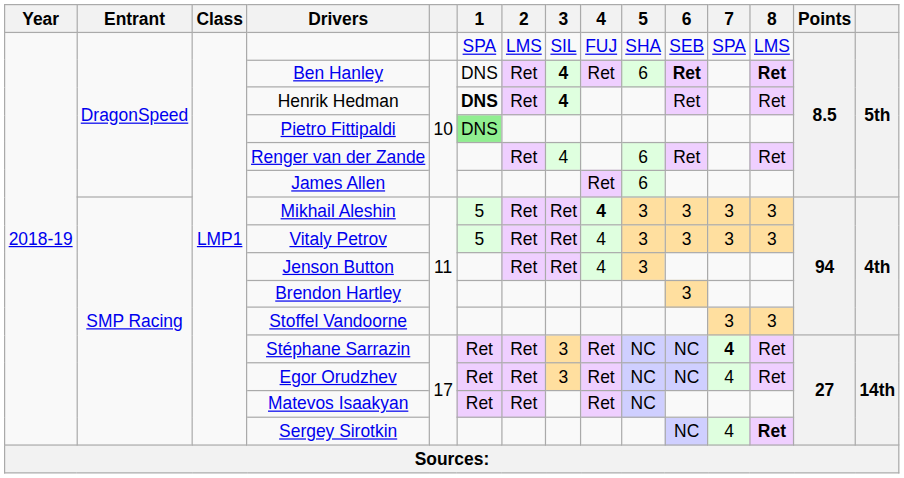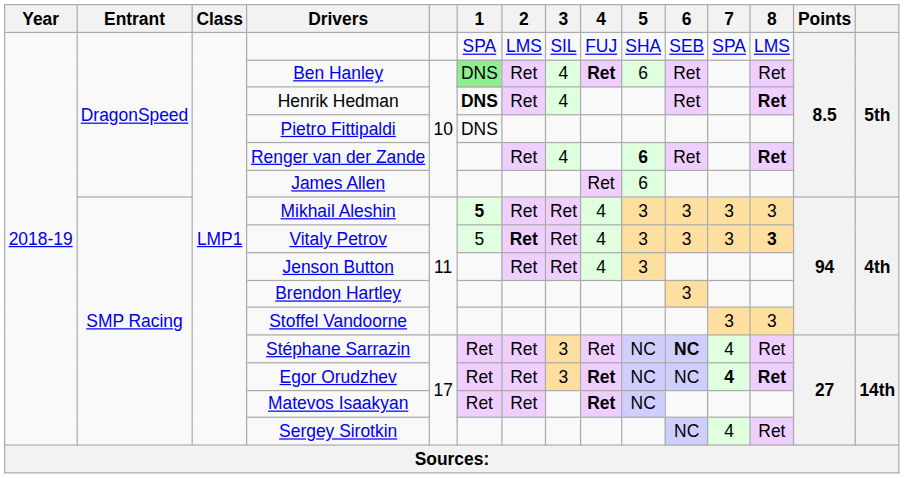(479, 74) no background -> (479, 74) lightgreen background
(563, 74) bold -> (563, 74) normal
(601, 74) normal -> (601, 74) bold
(687, 74) bold -> (687, 74) normal
(772, 74) bold -> (772, 74) normal
(563, 101) bold -> (563, 101) normal
(772, 101) normal -> (772, 101) bold
(479, 129) lightgreen background -> (479, 129) no background
(643, 156) normal -> (643, 156) bold
(772, 156) normal -> (772, 156) bold
(479, 211) normal -> (479, 211) bold
(601, 211) bold -> (601, 211) normal
(524, 239) normal -> (524, 239) bold
(772, 239) normal -> (772, 239) bold
(687, 349) normal -> (687, 349) bold
(729, 349) bold -> (729, 349) normal
(601, 377) normal -> (601, 377) bold
(729, 377) normal -> (729, 377) bold
(772, 377) normal -> (772, 377) bold
(601, 404) normal -> (601, 404) bold
(772, 432) bold -> (772, 432) normal
